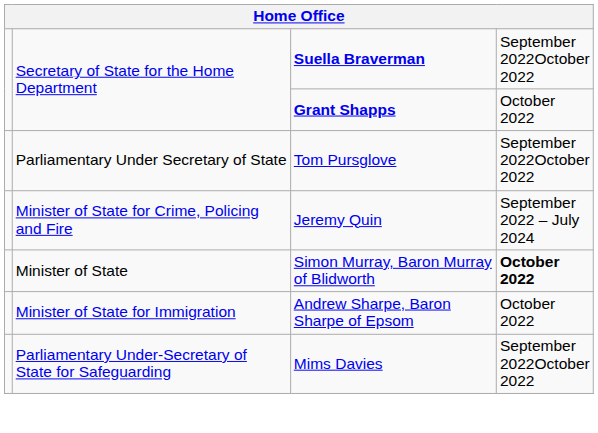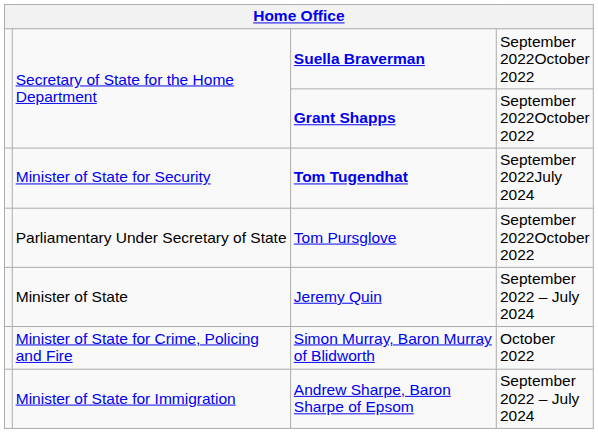(528, 109) October 2022 -> (545, 118) September 2022October 2022
+ row: (351, 177)
(137, 220) Minister of State for Crime, Policing and Fire -> (72, 297) Minister of State
(72, 270) Minister of State -> (137, 347) Minister of State for Crime, Policing and Fire
(530, 270) bold -> (528, 347) normal
(528, 312) October 2022 -> (540, 398) September 2022 – July 2024
- row: (338, 363)
